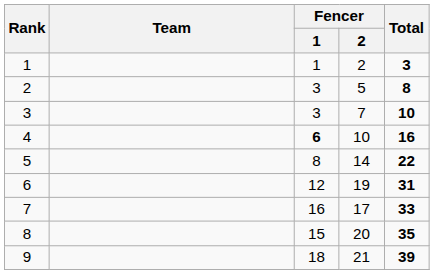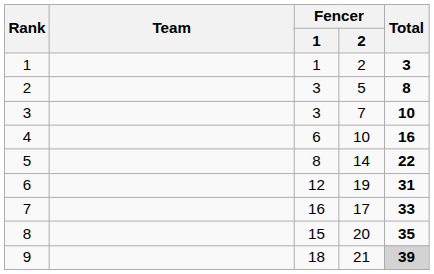(316, 137) bold -> (316, 137) normal
(406, 257) no background -> (406, 257) lightgrey background
